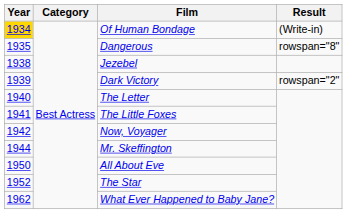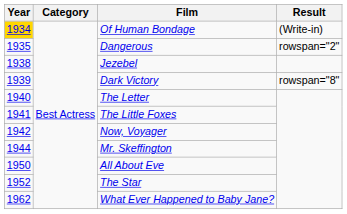(309, 47) rowspan="8" -> (309, 47) rowspan="2"
(309, 81) rowspan="2" -> (309, 81) rowspan="8"
